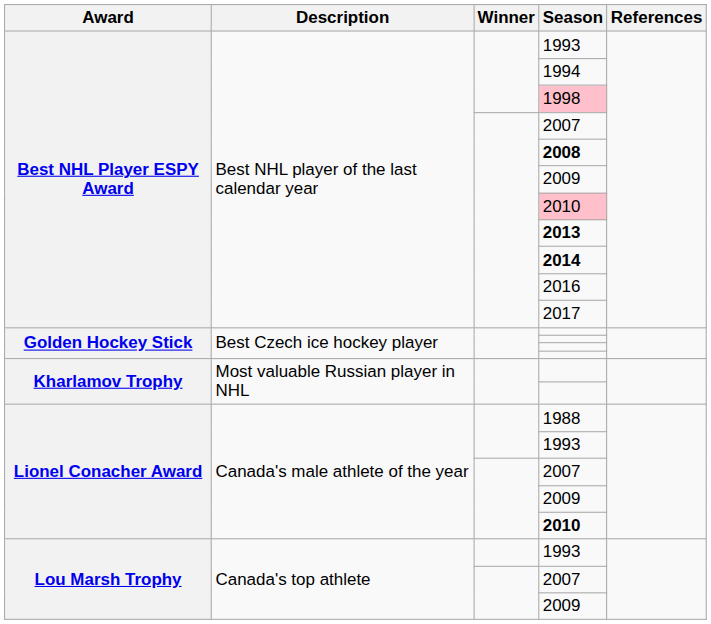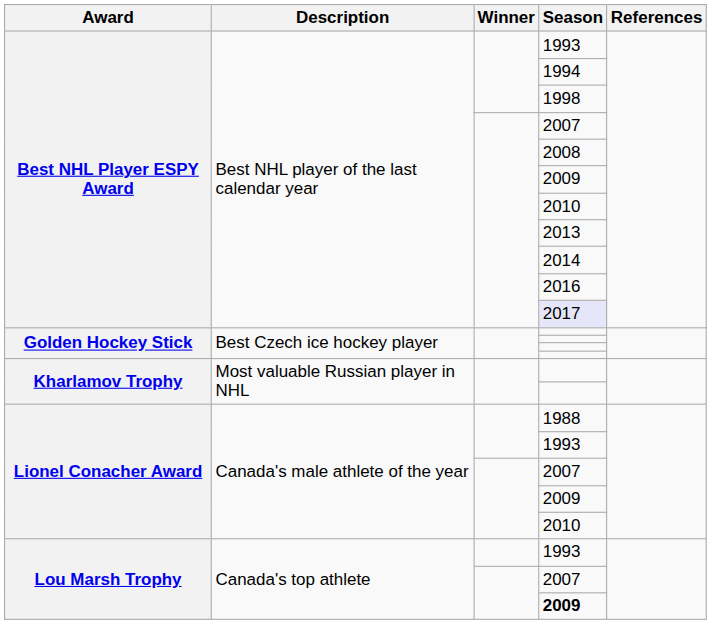(562, 98) pink background -> (562, 98) no background
(562, 152) bold -> (562, 152) normal
(562, 206) pink background -> (562, 206) no background
(562, 233) bold -> (562, 233) normal
(562, 260) bold -> (562, 260) normal
(562, 313) no background -> (562, 313) lavender background
(562, 525) bold -> (562, 525) normal
(562, 606) normal -> (562, 606) bold
